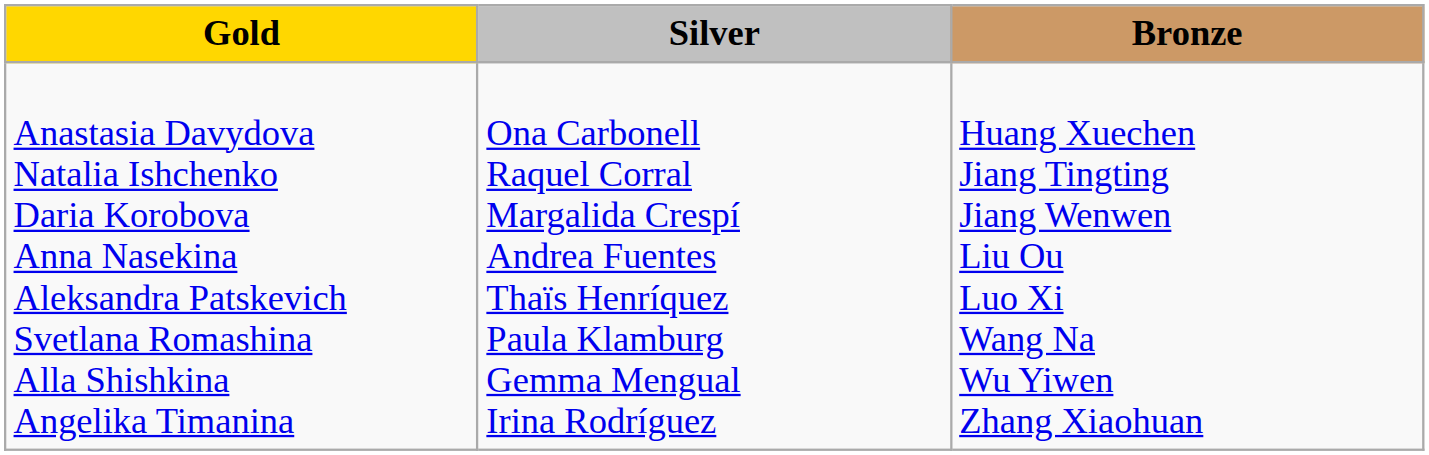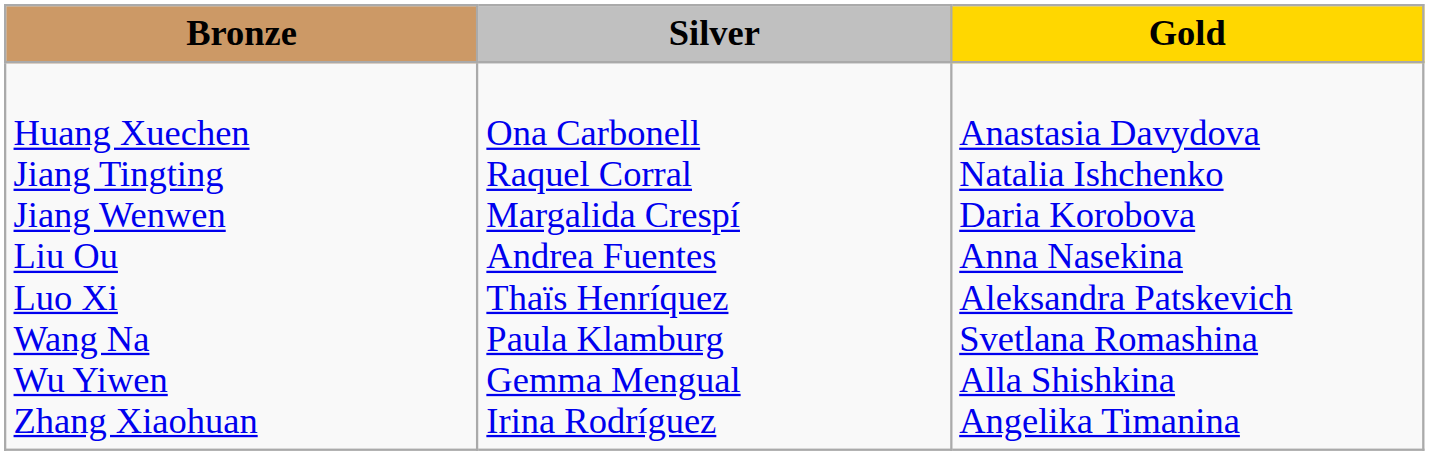columns swapped: (242, 33) <-> (1187, 33)
